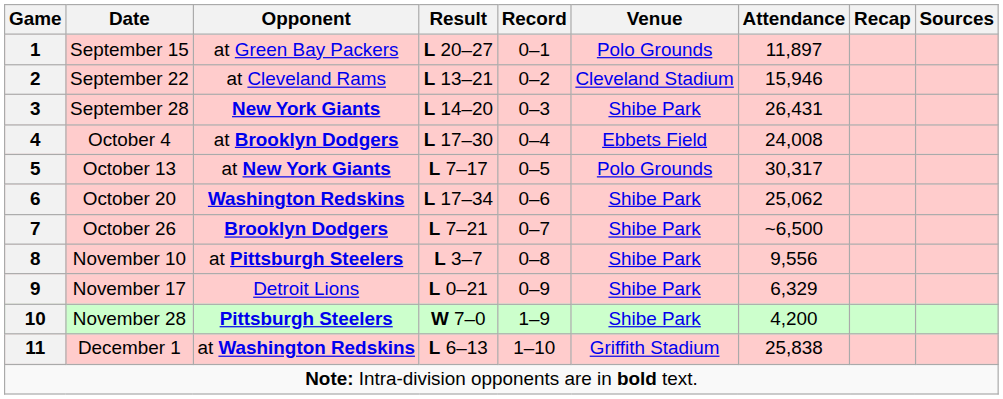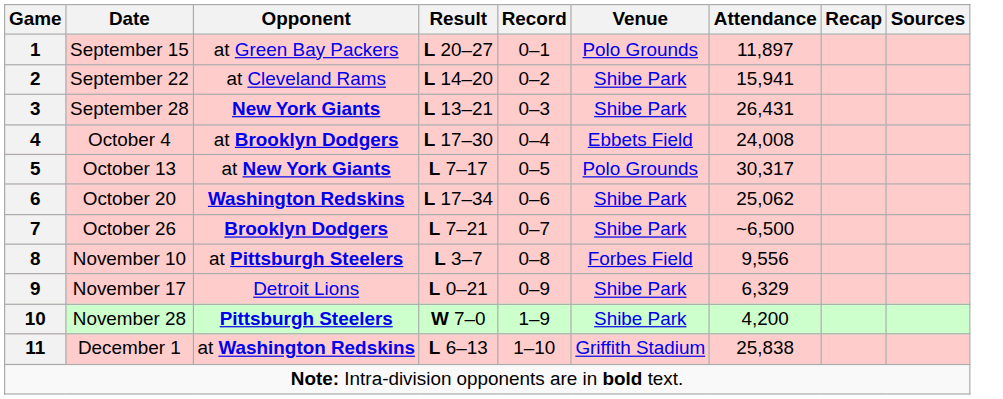(458, 79) L 13–21 -> (458, 79) L 14–20
(655, 79) Cleveland Stadium -> (640, 79) Shibe Park
(794, 79) 15,946 -> (765, 79) 15,941
(458, 109) L 14–20 -> (458, 109) L 13–21
(655, 259) Shibe Park -> (640, 259) Forbes Field
